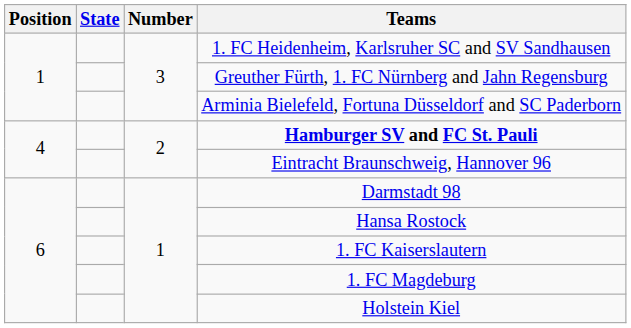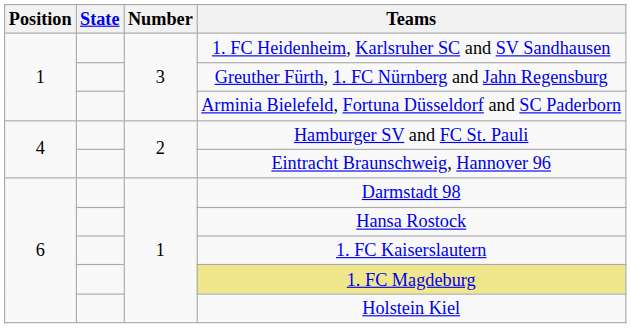(411, 134) bold -> (411, 134) normal
(411, 279) no background -> (411, 279) khaki background
